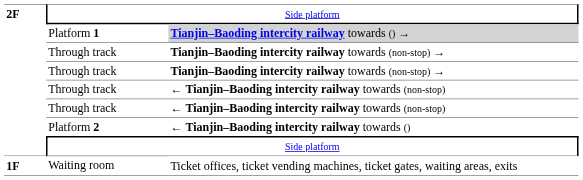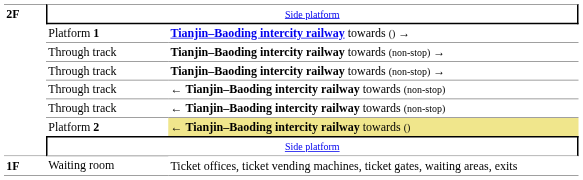(290, 33) lightgrey background -> (290, 33) no background
(290, 127) no background -> (290, 127) khaki background
